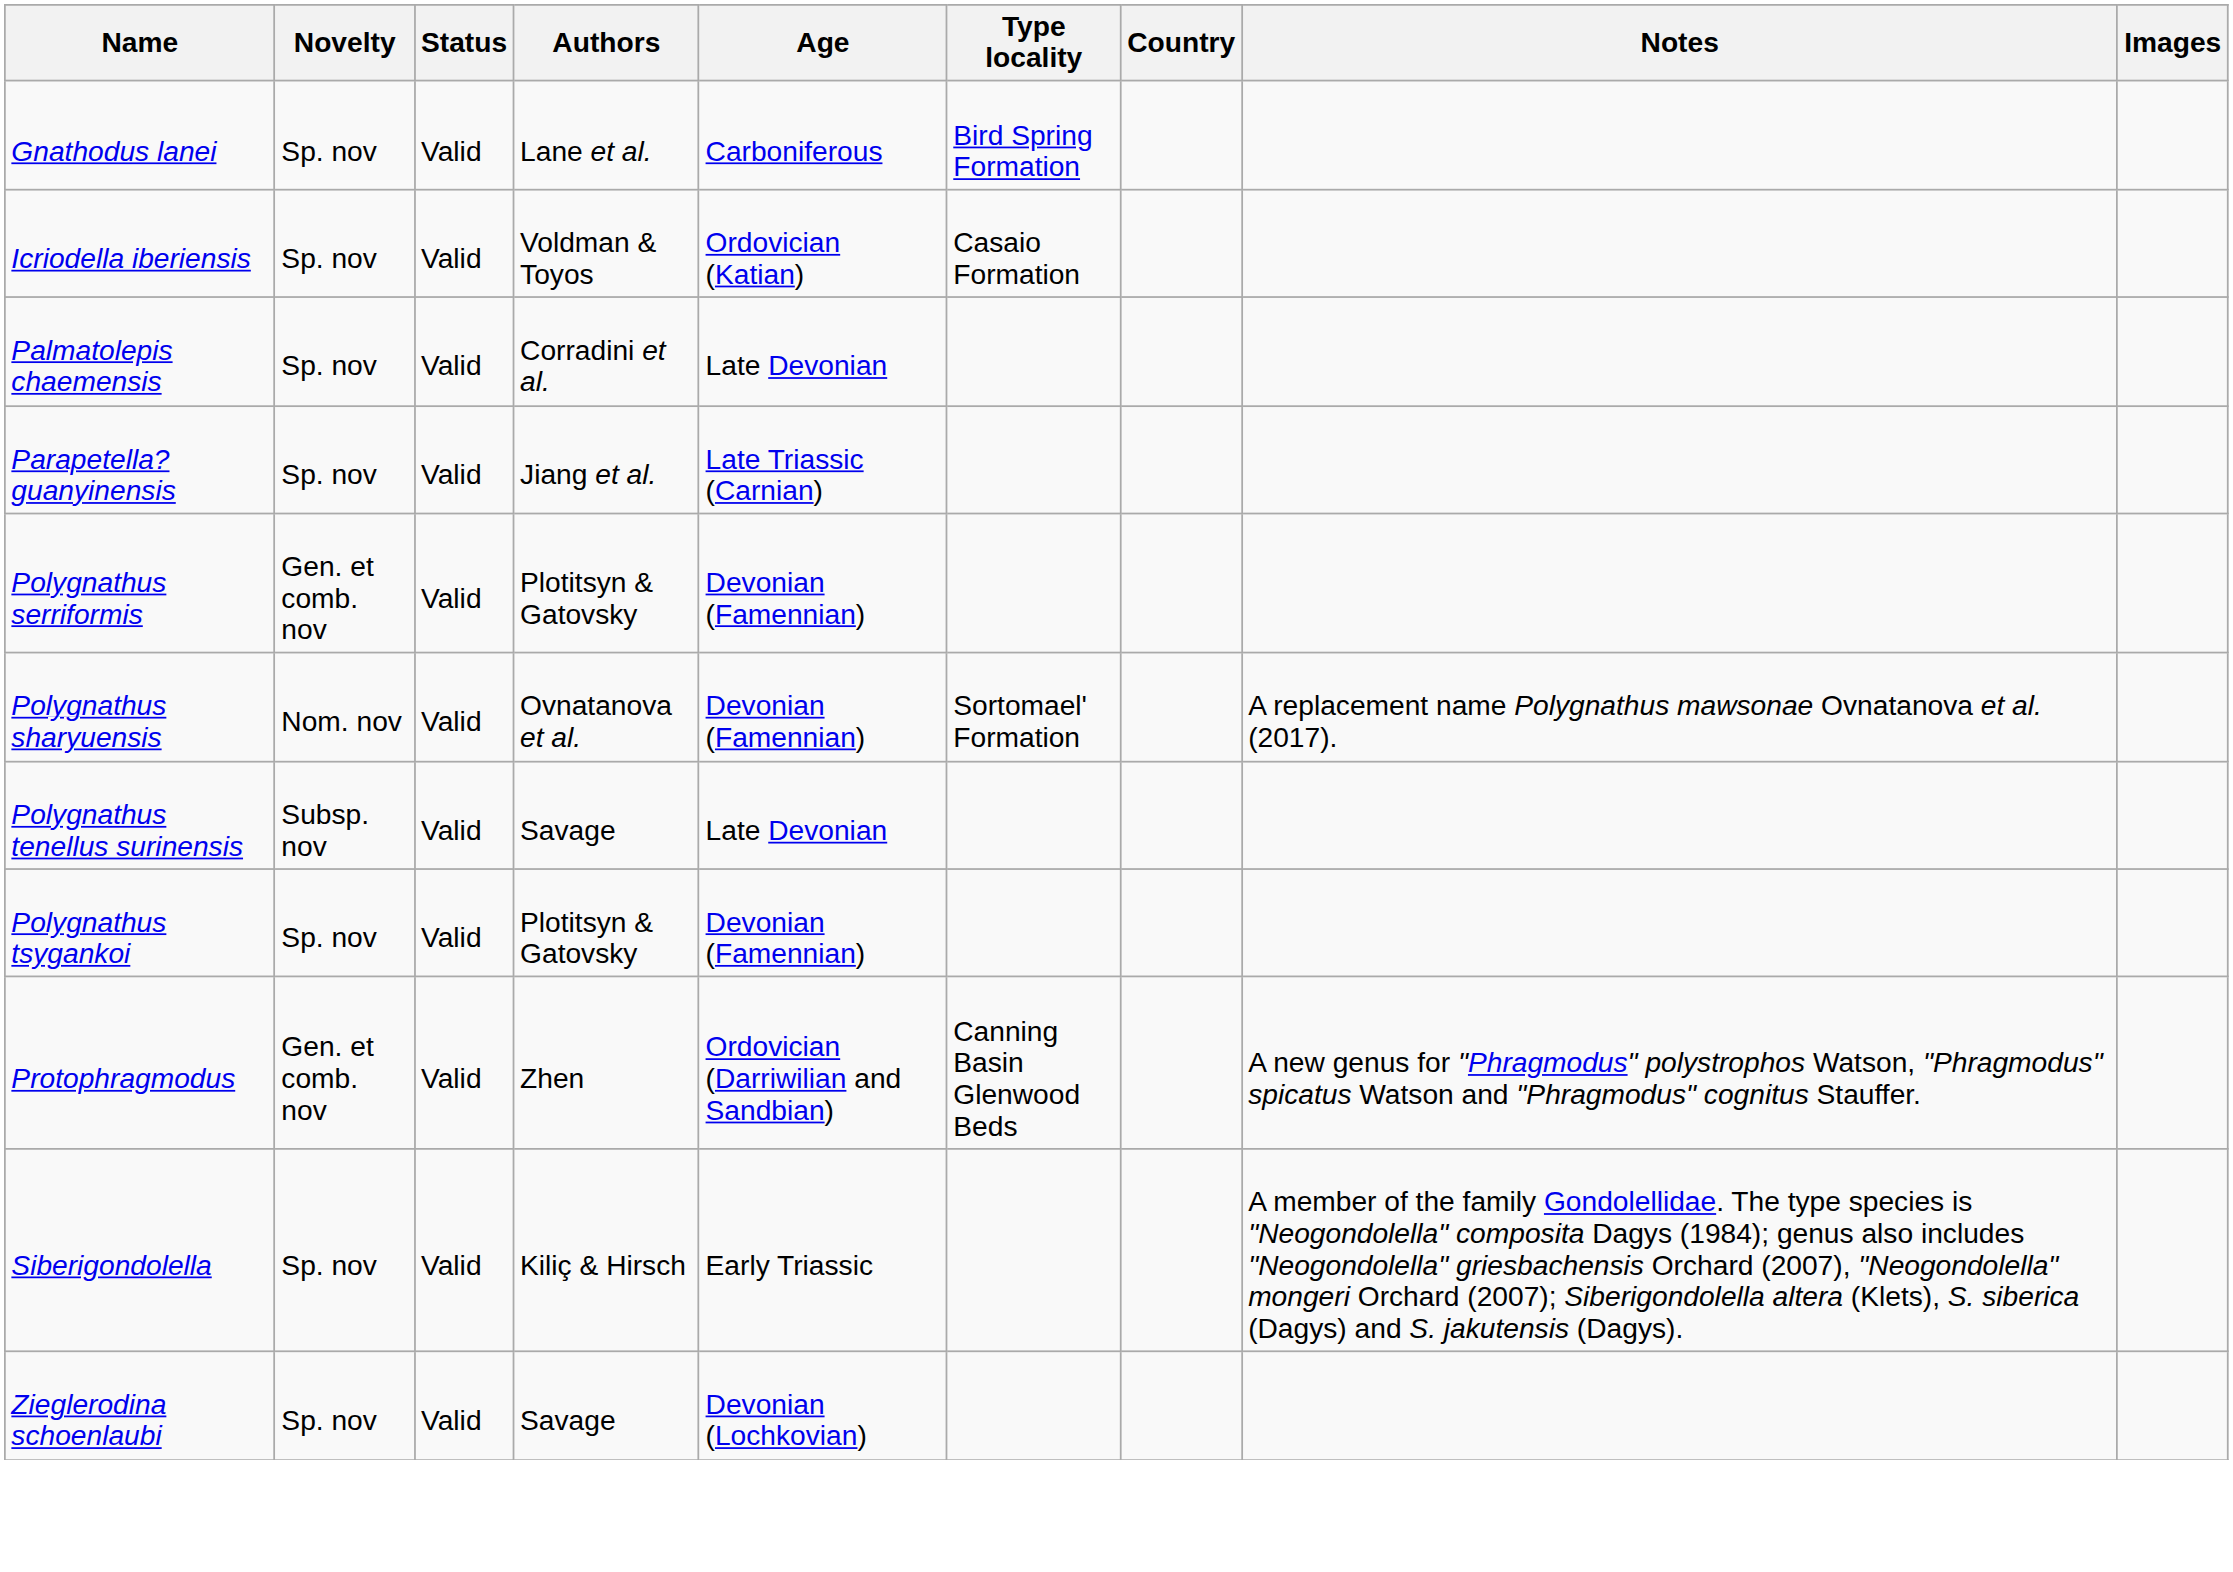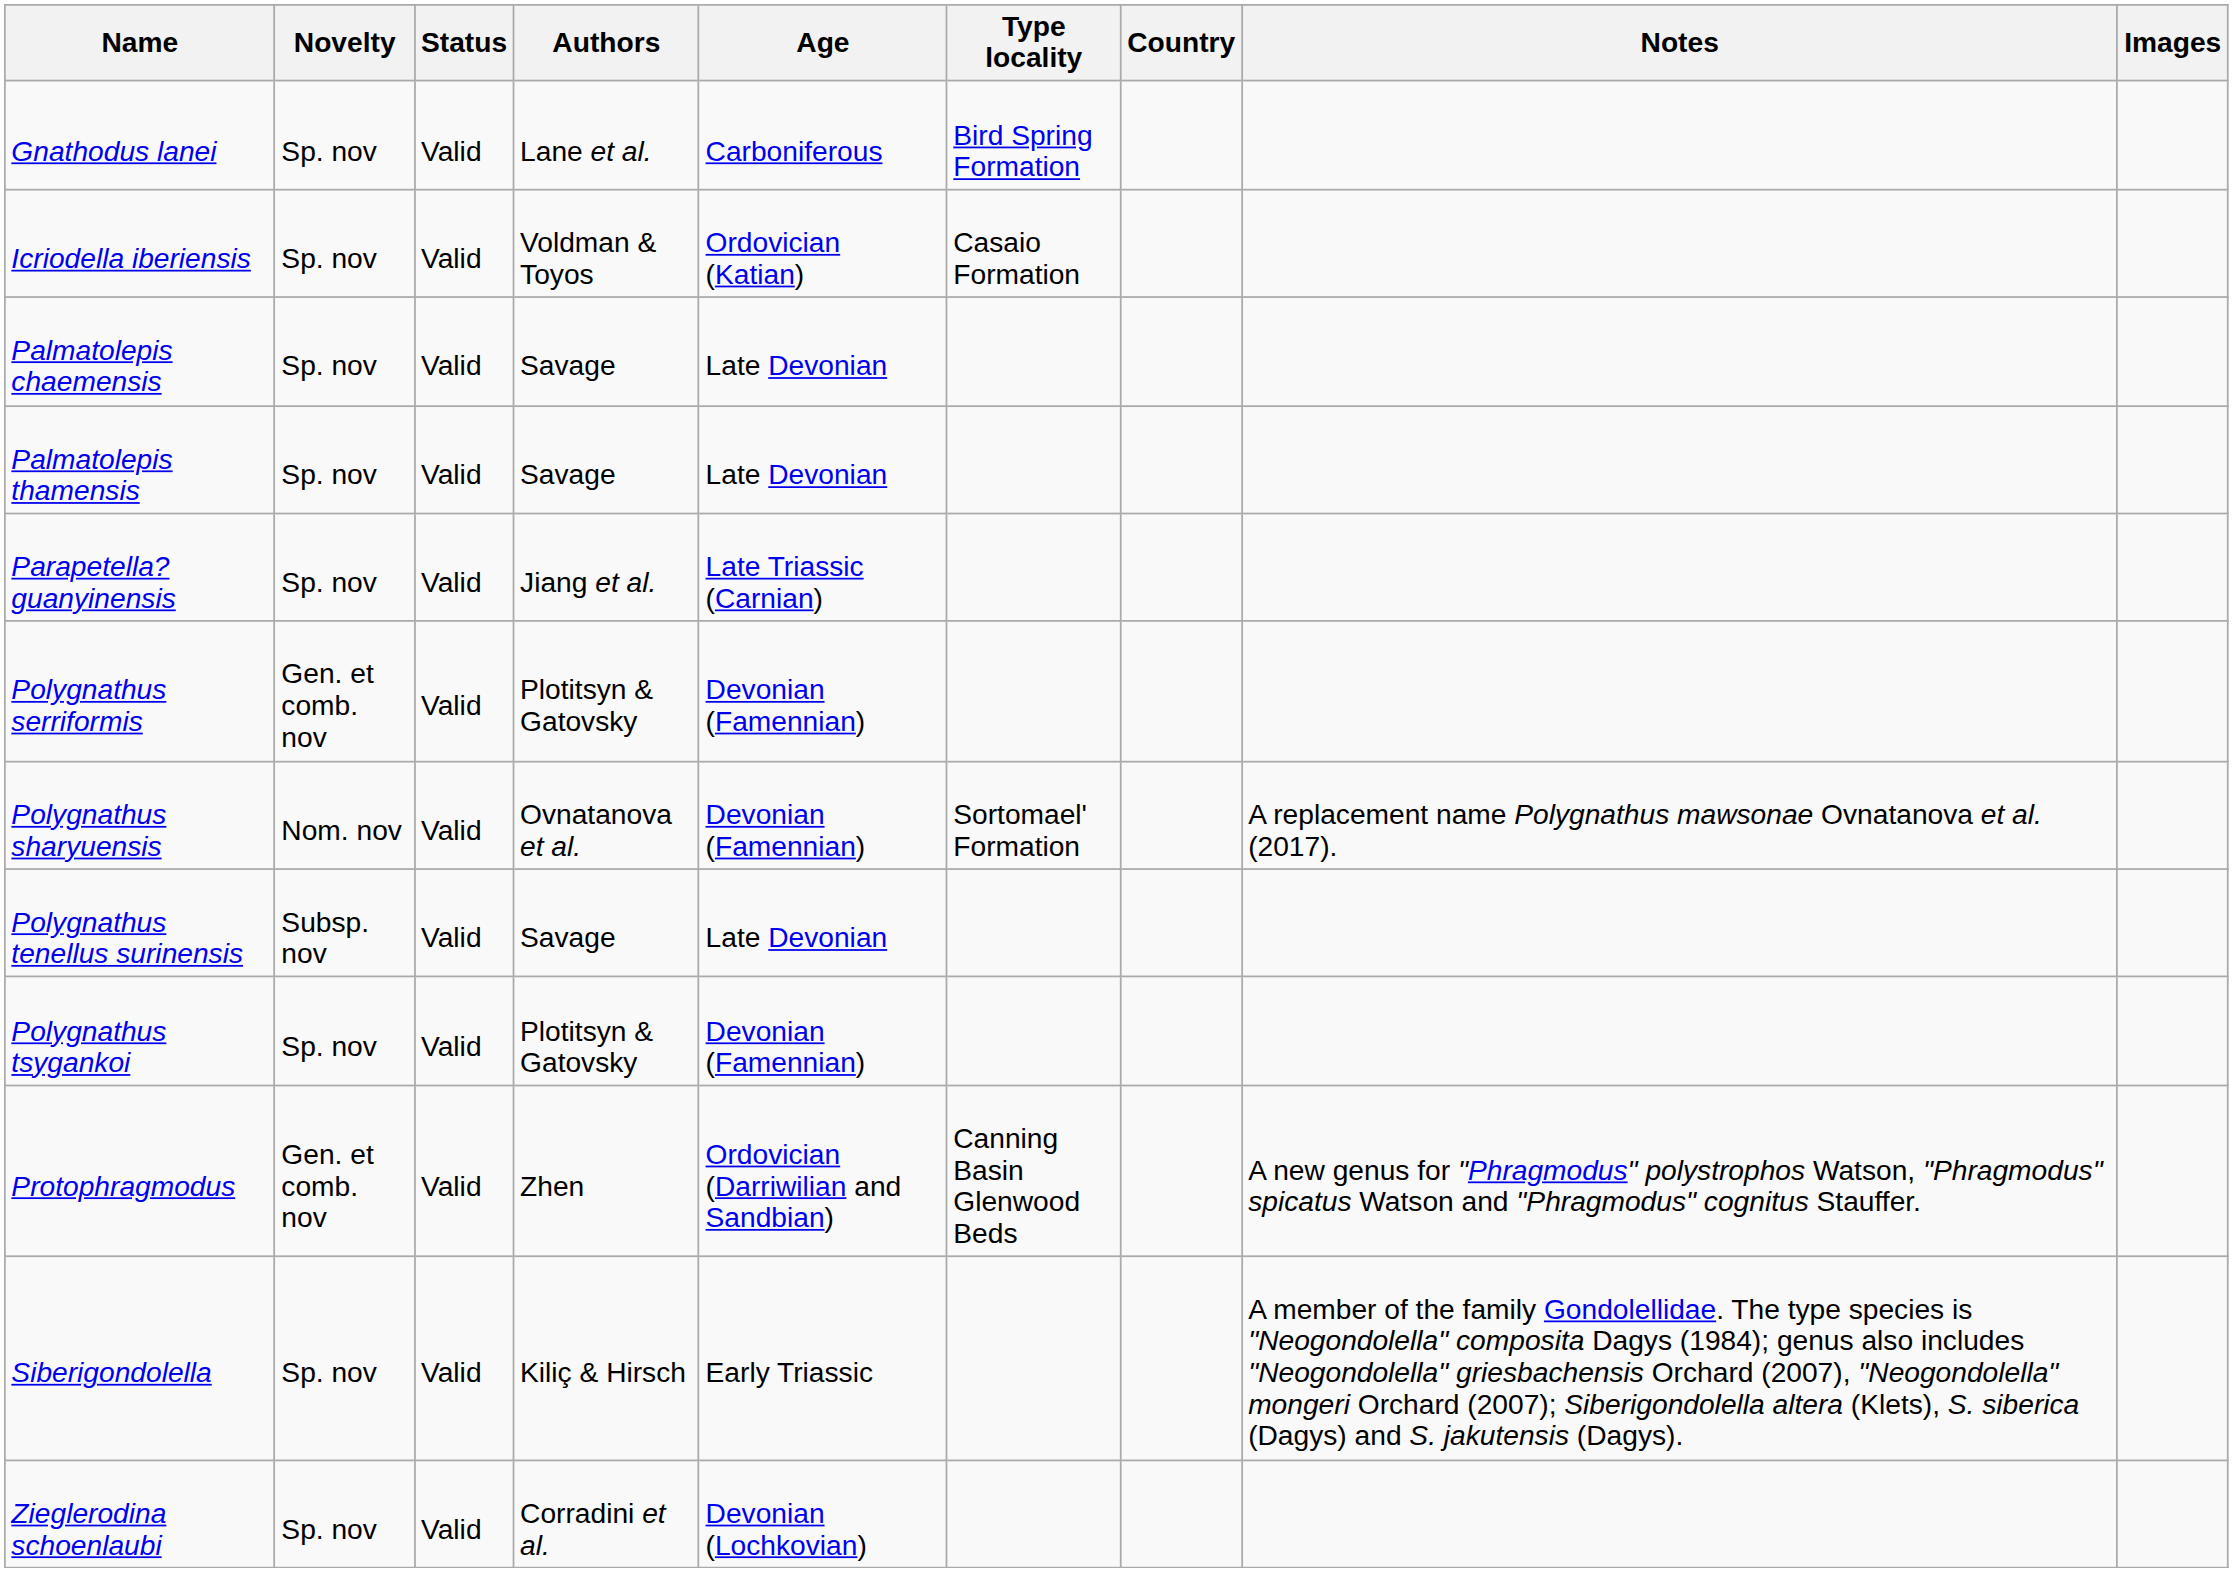(593, 366) Corradini et al. -> (568, 366) Savage
+ row: (92, 474)
(568, 1420) Savage -> (593, 1528) Corradini et al.
